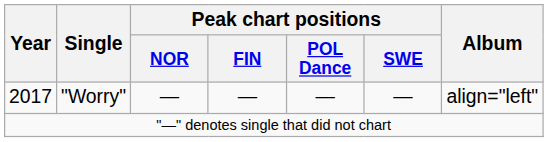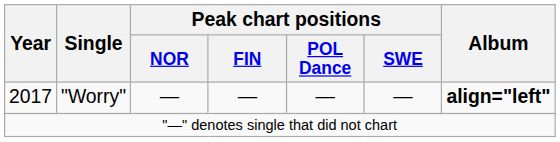(492, 97) normal -> (498, 97) bold
